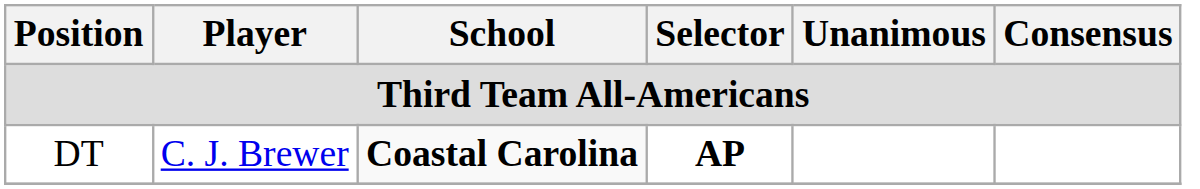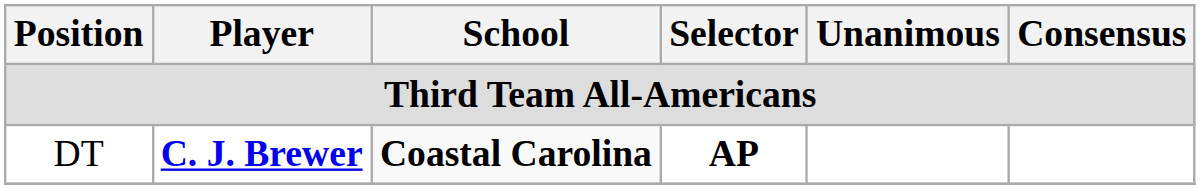(255, 153) normal -> (262, 153) bold
